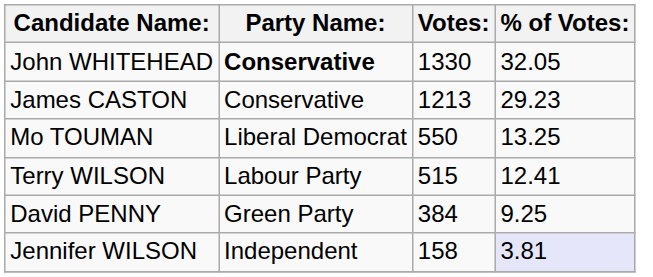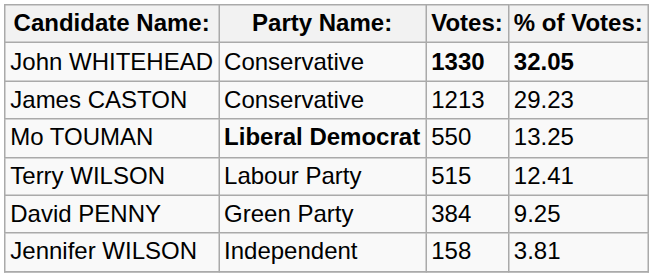(299, 61) bold -> (294, 61) normal
(445, 61) normal -> (458, 61) bold
(531, 61) normal -> (544, 61) bold
(315, 137) normal -> (322, 137) bold
(524, 251) lavender background -> (537, 251) no background
